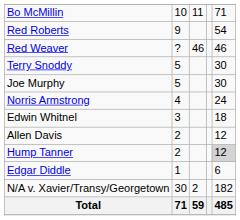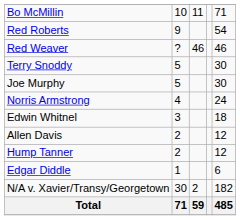(221, 153) lightgrey background -> (221, 153) no background
